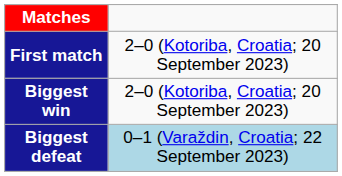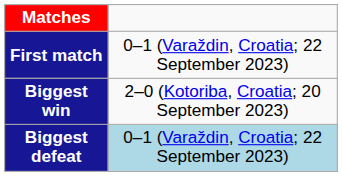(223, 54) 2–0 (Kotoriba, Croatia; 20 September 2023) -> (223, 54) 0–1 (Varaždin, Croatia; 22 September 2023)
